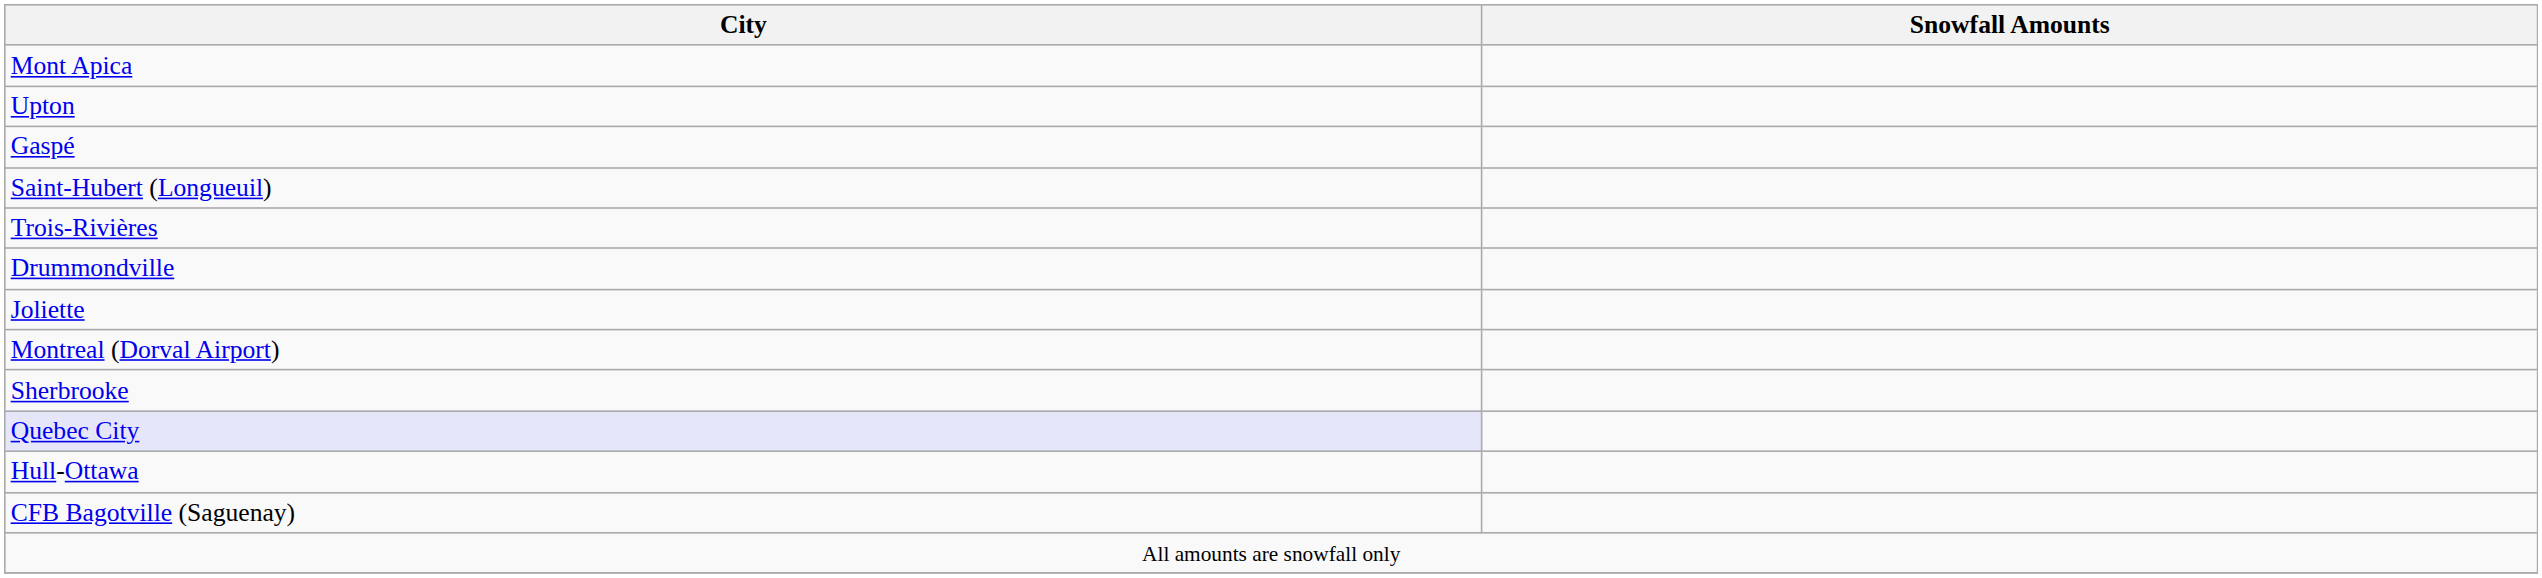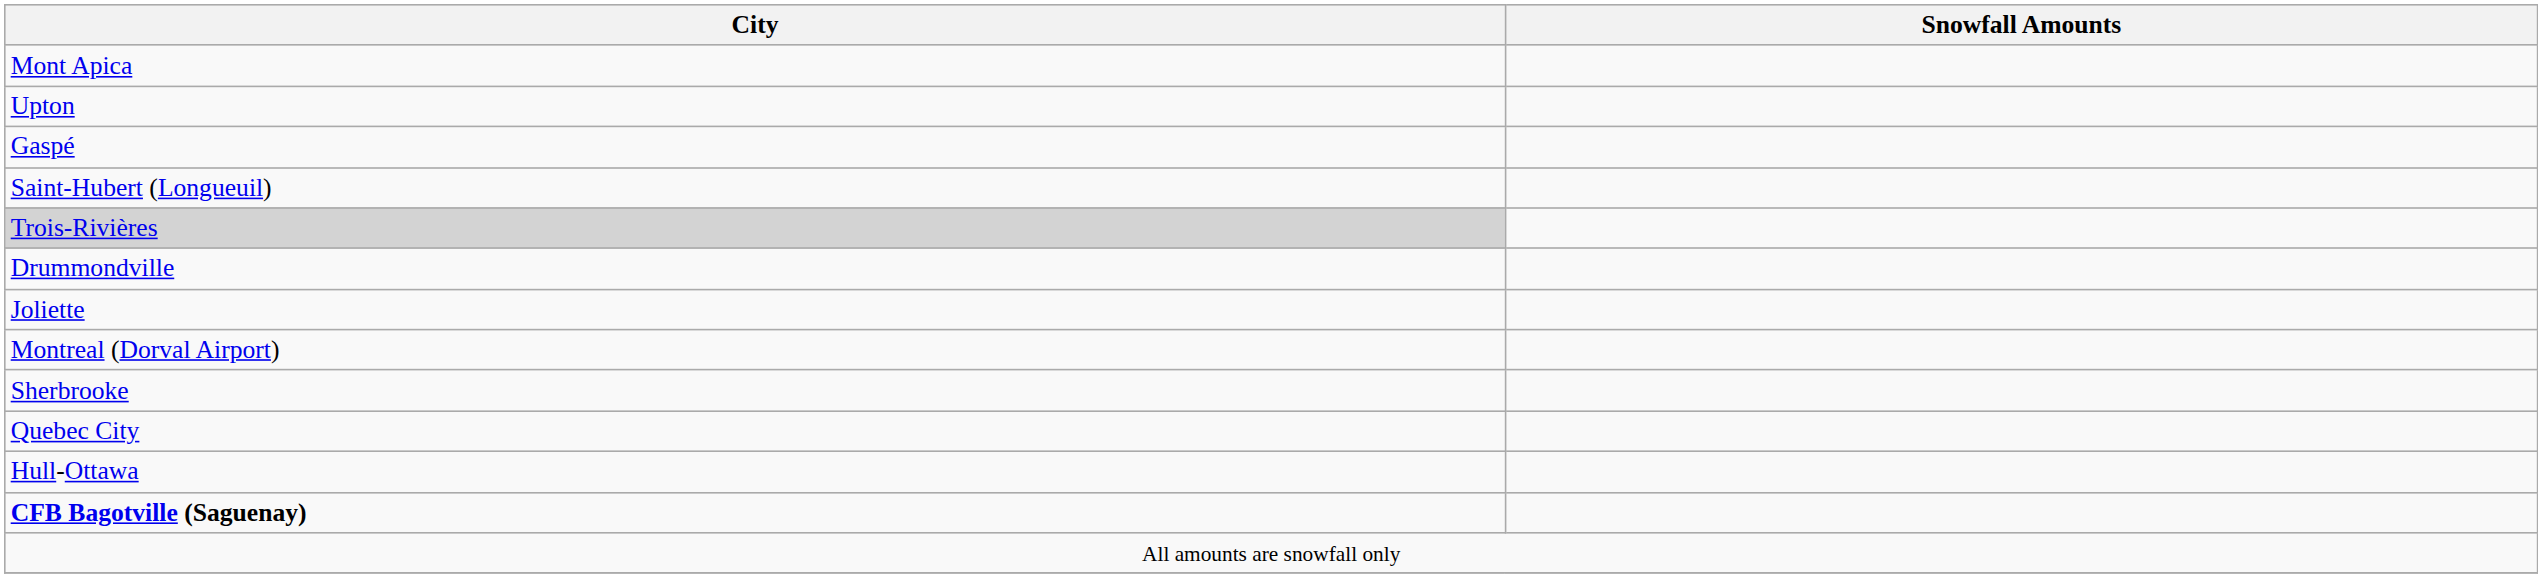(84, 227) no background -> (84, 227) lightgrey background
(75, 430) lavender background -> (75, 430) no background
(153, 512) normal -> (159, 512) bold
